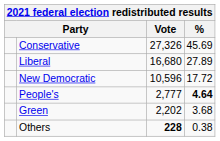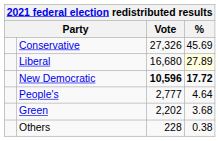(199, 62) no background -> (199, 62) lightyellow background
(166, 78) normal -> (166, 78) bold
(199, 78) normal -> (199, 78) bold
(202, 95) bold -> (202, 95) normal
(173, 128) bold -> (173, 128) normal
